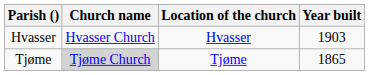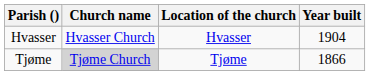(332, 37) 1903 -> (332, 37) 1904
(332, 59) 1865 -> (332, 59) 1866
